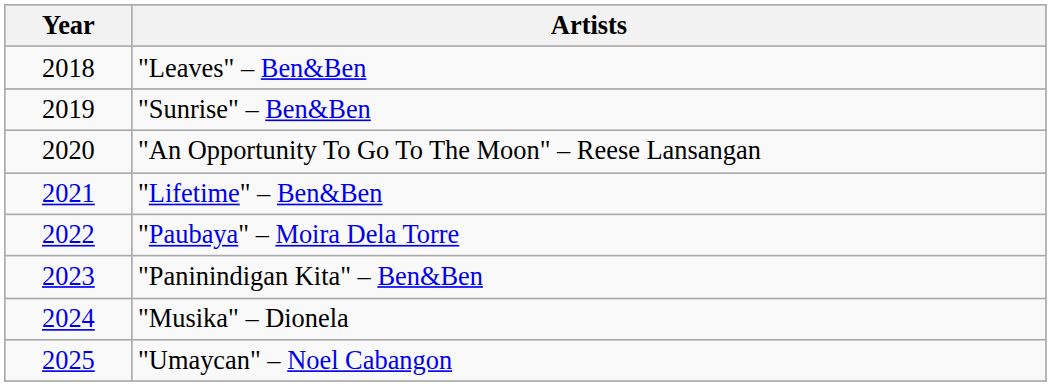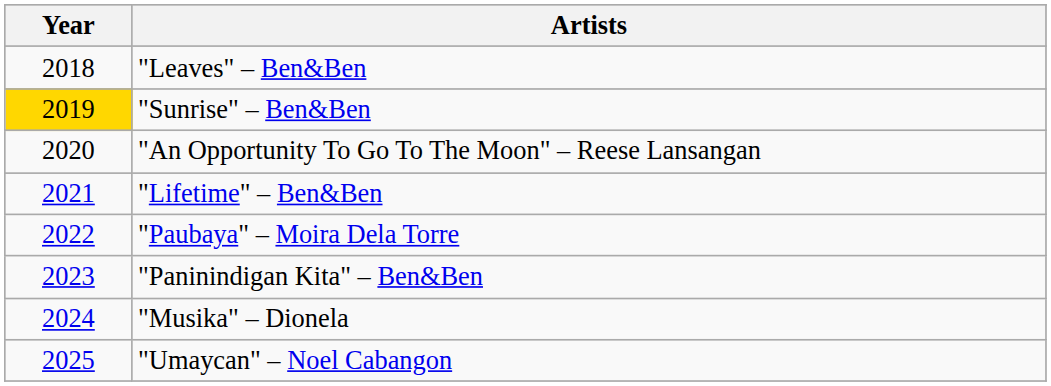(68, 109) no background -> (68, 109) gold background
